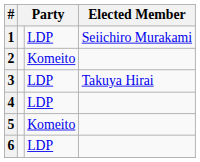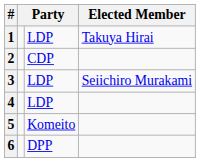(137, 37) Seiichiro Murakami -> (118, 37) Takuya Hirai
(51, 59) Komeito -> (41, 59) CDP
(118, 80) Takuya Hirai -> (137, 80) Seiichiro Murakami
(40, 146) LDP -> (40, 146) DPP
